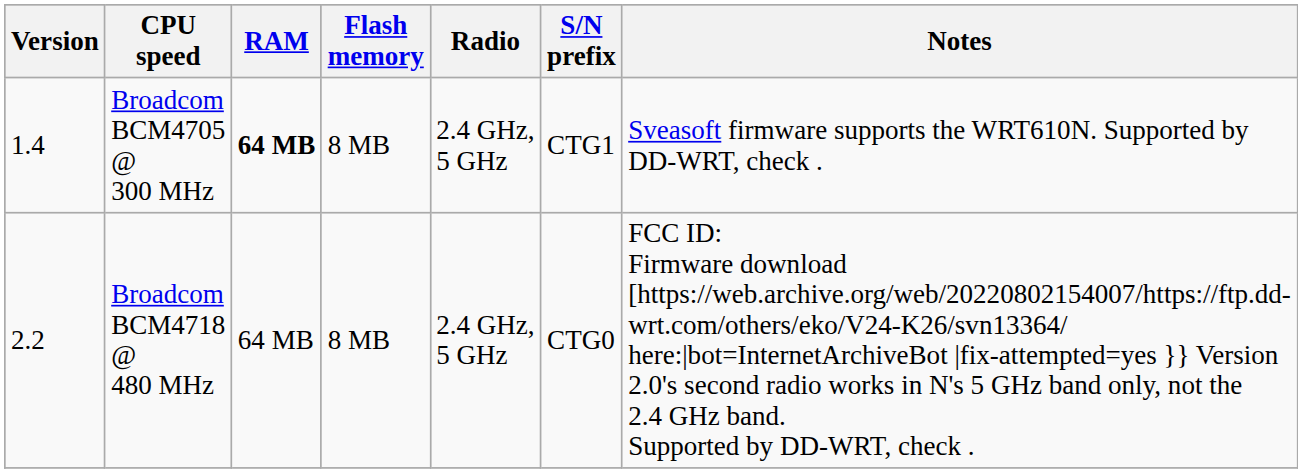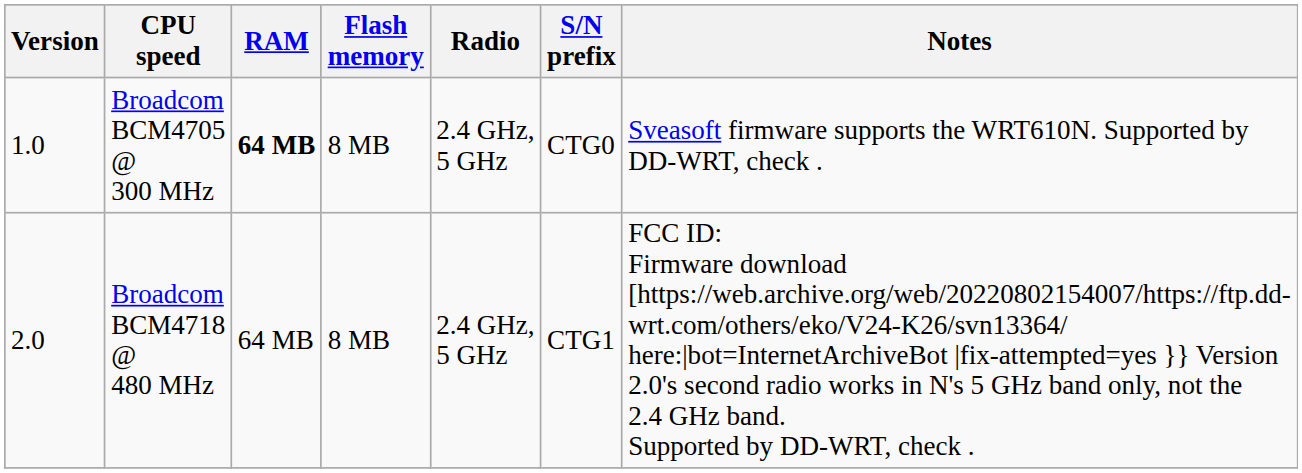(28, 144) 1.4 -> (28, 144) 1.0
(581, 144) CTG1 -> (581, 144) CTG0
(28, 339) 2.2 -> (28, 339) 2.0
(581, 339) CTG0 -> (581, 339) CTG1
